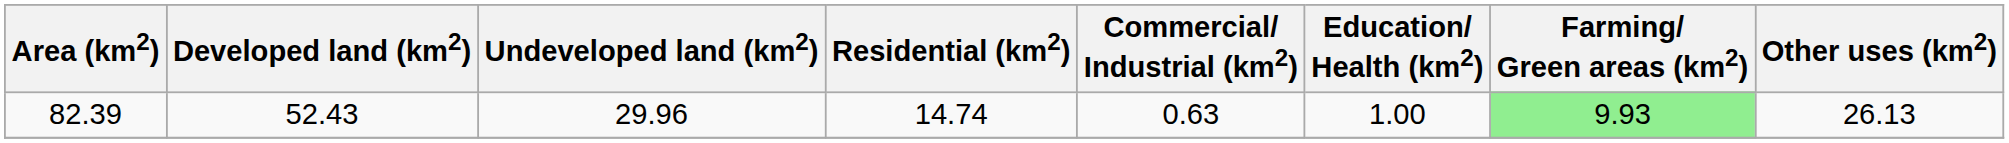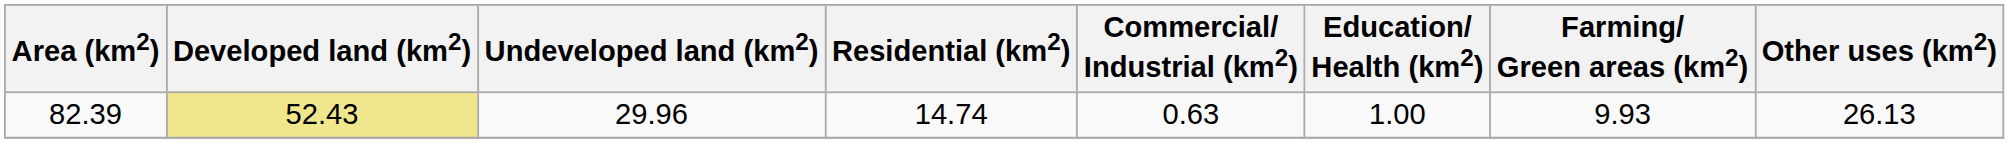(322, 114) no background -> (322, 114) khaki background
(1623, 114) lightgreen background -> (1623, 114) no background
